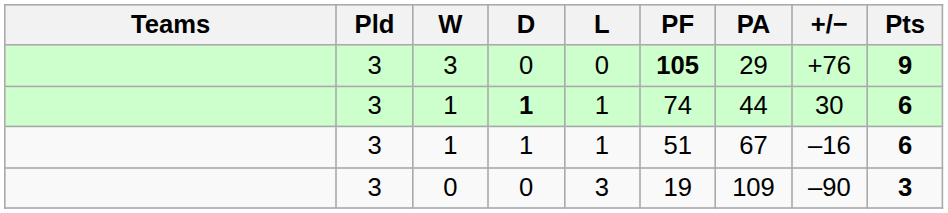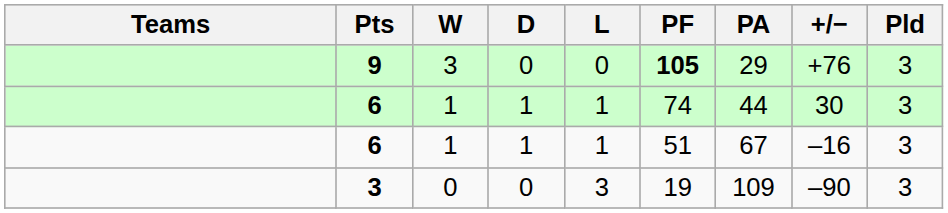columns swapped: (374, 24) <-> (905, 24)
(526, 106) bold -> (526, 106) normal
